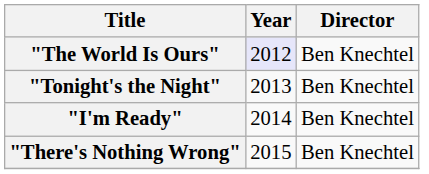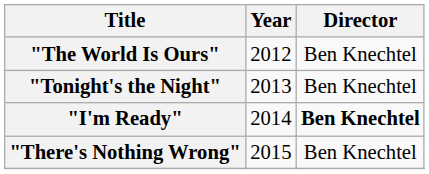(271, 53) lavender background -> (271, 53) no background
(357, 119) normal -> (360, 119) bold
